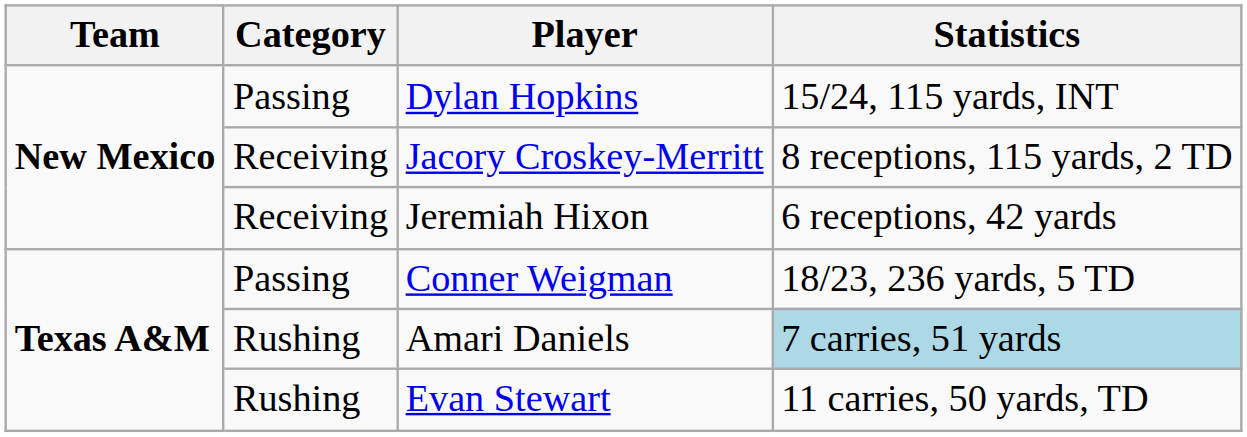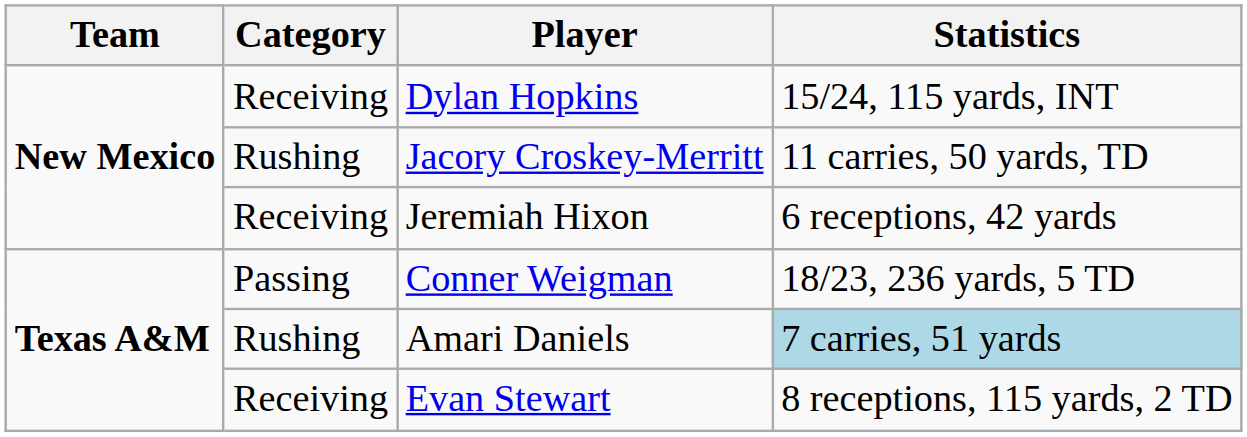(291, 95) Passing -> (310, 95) Receiving
(310, 156) Receiving -> (297, 156) Rushing
(1007, 156) 8 receptions, 115 yards, 2 TD -> (965, 156) 11 carries, 50 yards, TD
(297, 398) Rushing -> (310, 398) Receiving
(965, 398) 11 carries, 50 yards, TD -> (1007, 398) 8 receptions, 115 yards, 2 TD
